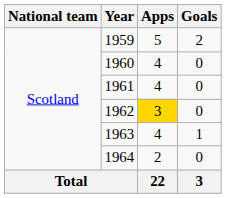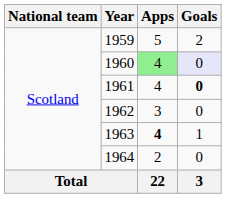(158, 63) no background -> (158, 63) lightgreen background
(199, 63) no background -> (199, 63) lavender background
(199, 87) normal -> (199, 87) bold
(158, 110) gold background -> (158, 110) no background
(158, 134) normal -> (158, 134) bold
